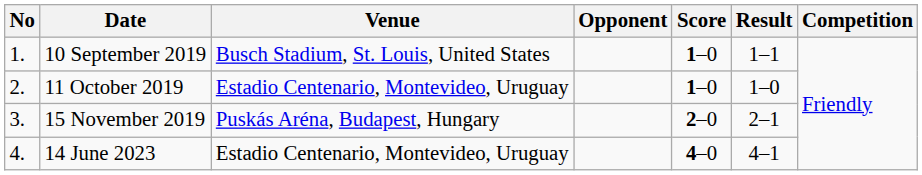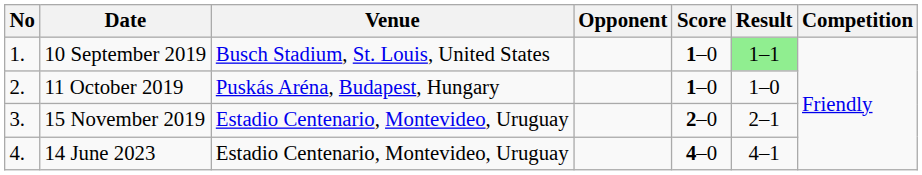(764, 53) no background -> (764, 53) lightgreen background
(392, 86) Estadio Centenario, Montevideo, Uruguay -> (358, 86) Puskás Aréna, Budapest, Hungary
(358, 119) Puskás Aréna, Budapest, Hungary -> (392, 119) Estadio Centenario, Montevideo, Uruguay
